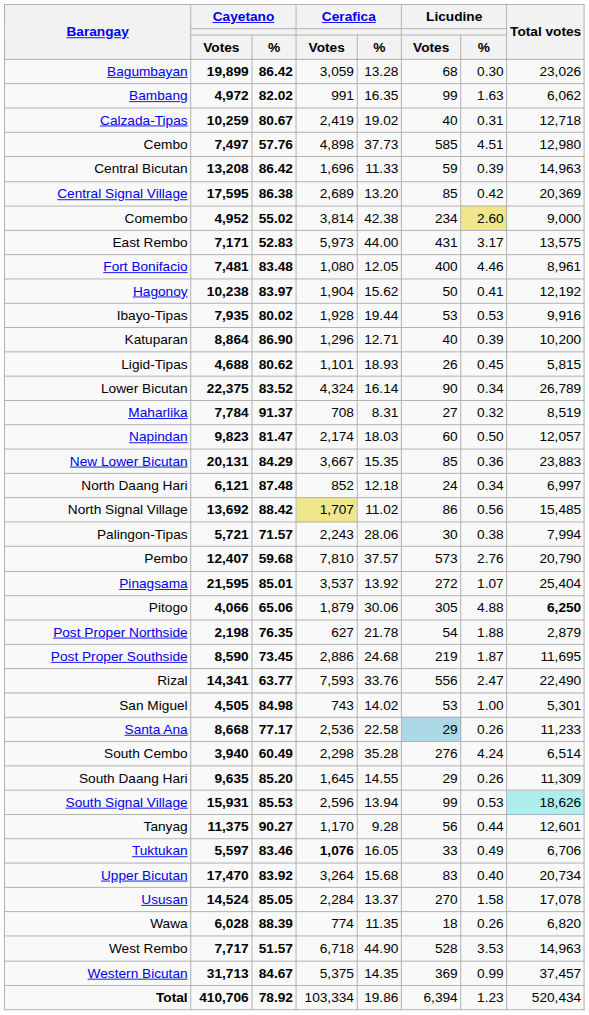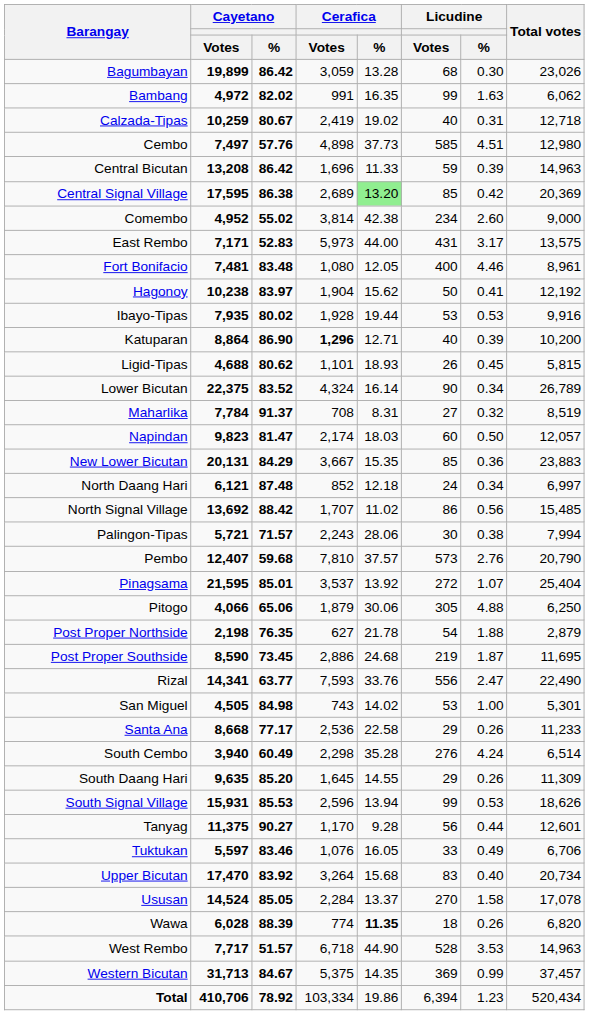(381, 193) no background -> (381, 193) lightgreen background
(490, 218) khaki background -> (490, 218) no background
(337, 339) normal -> (337, 339) bold
(337, 510) khaki background -> (337, 510) no background
(564, 607) bold -> (564, 607) normal
(450, 729) lightblue background -> (450, 729) no background
(560, 802) paleturquoise background -> (560, 802) no background
(337, 851) bold -> (337, 851) normal
(382, 924) normal -> (382, 924) bold
